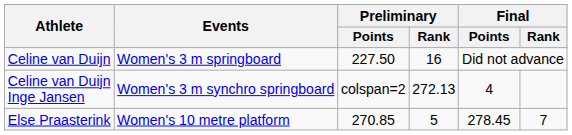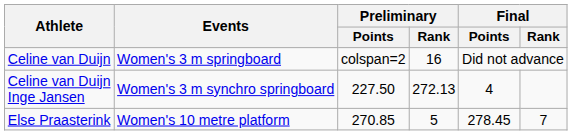(373, 59) 227.50 -> (373, 59) colspan=2
(373, 89) colspan=2 -> (373, 89) 227.50
